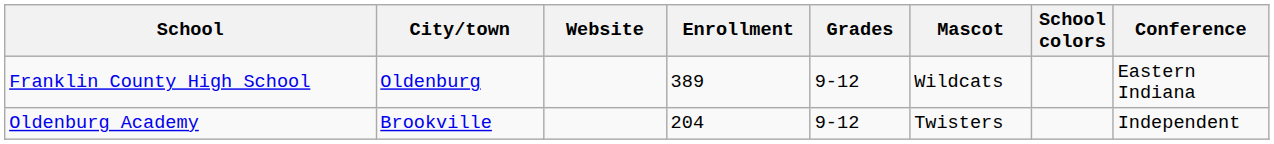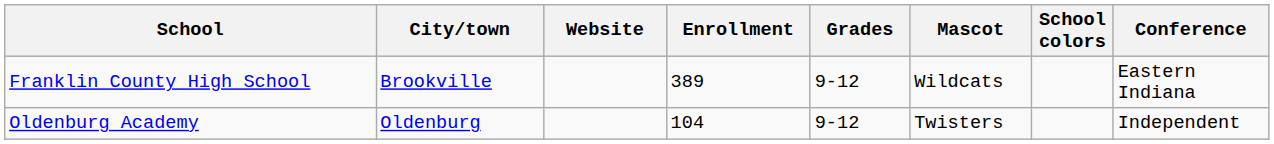(431, 82) Oldenburg -> (436, 82) Brookville
(436, 123) Brookville -> (431, 123) Oldenburg
(687, 123) 204 -> (687, 123) 104
